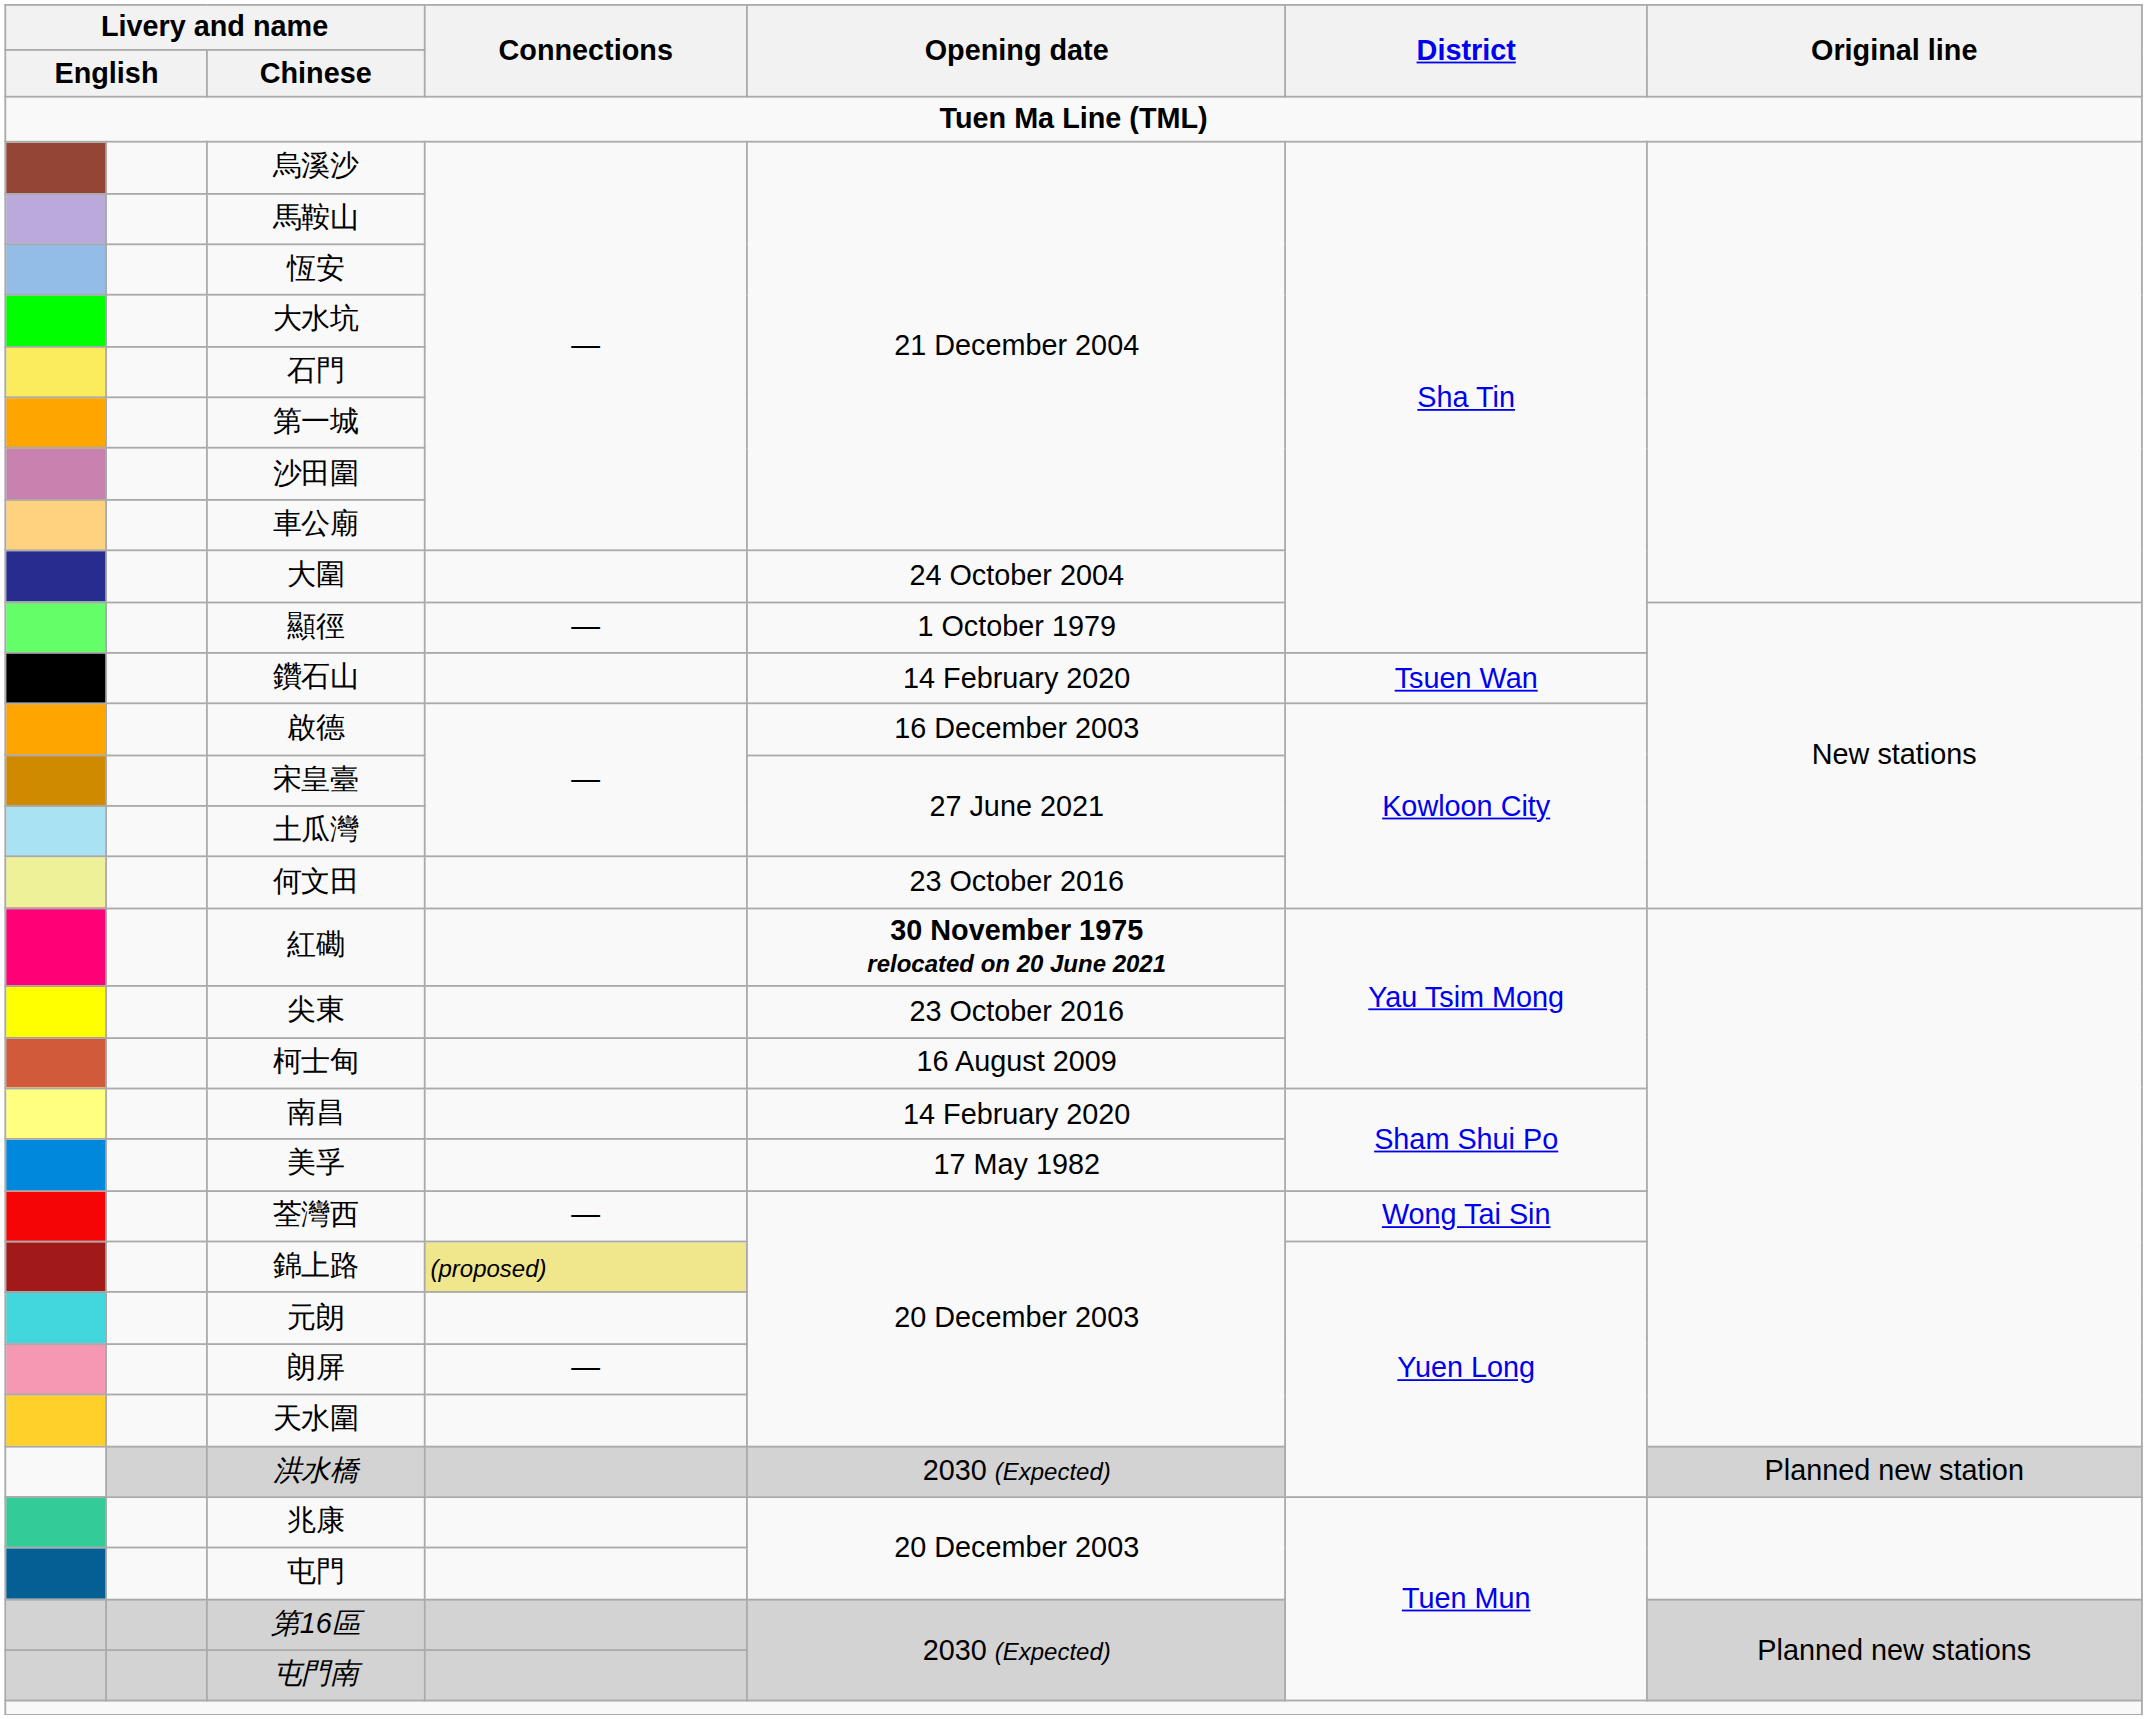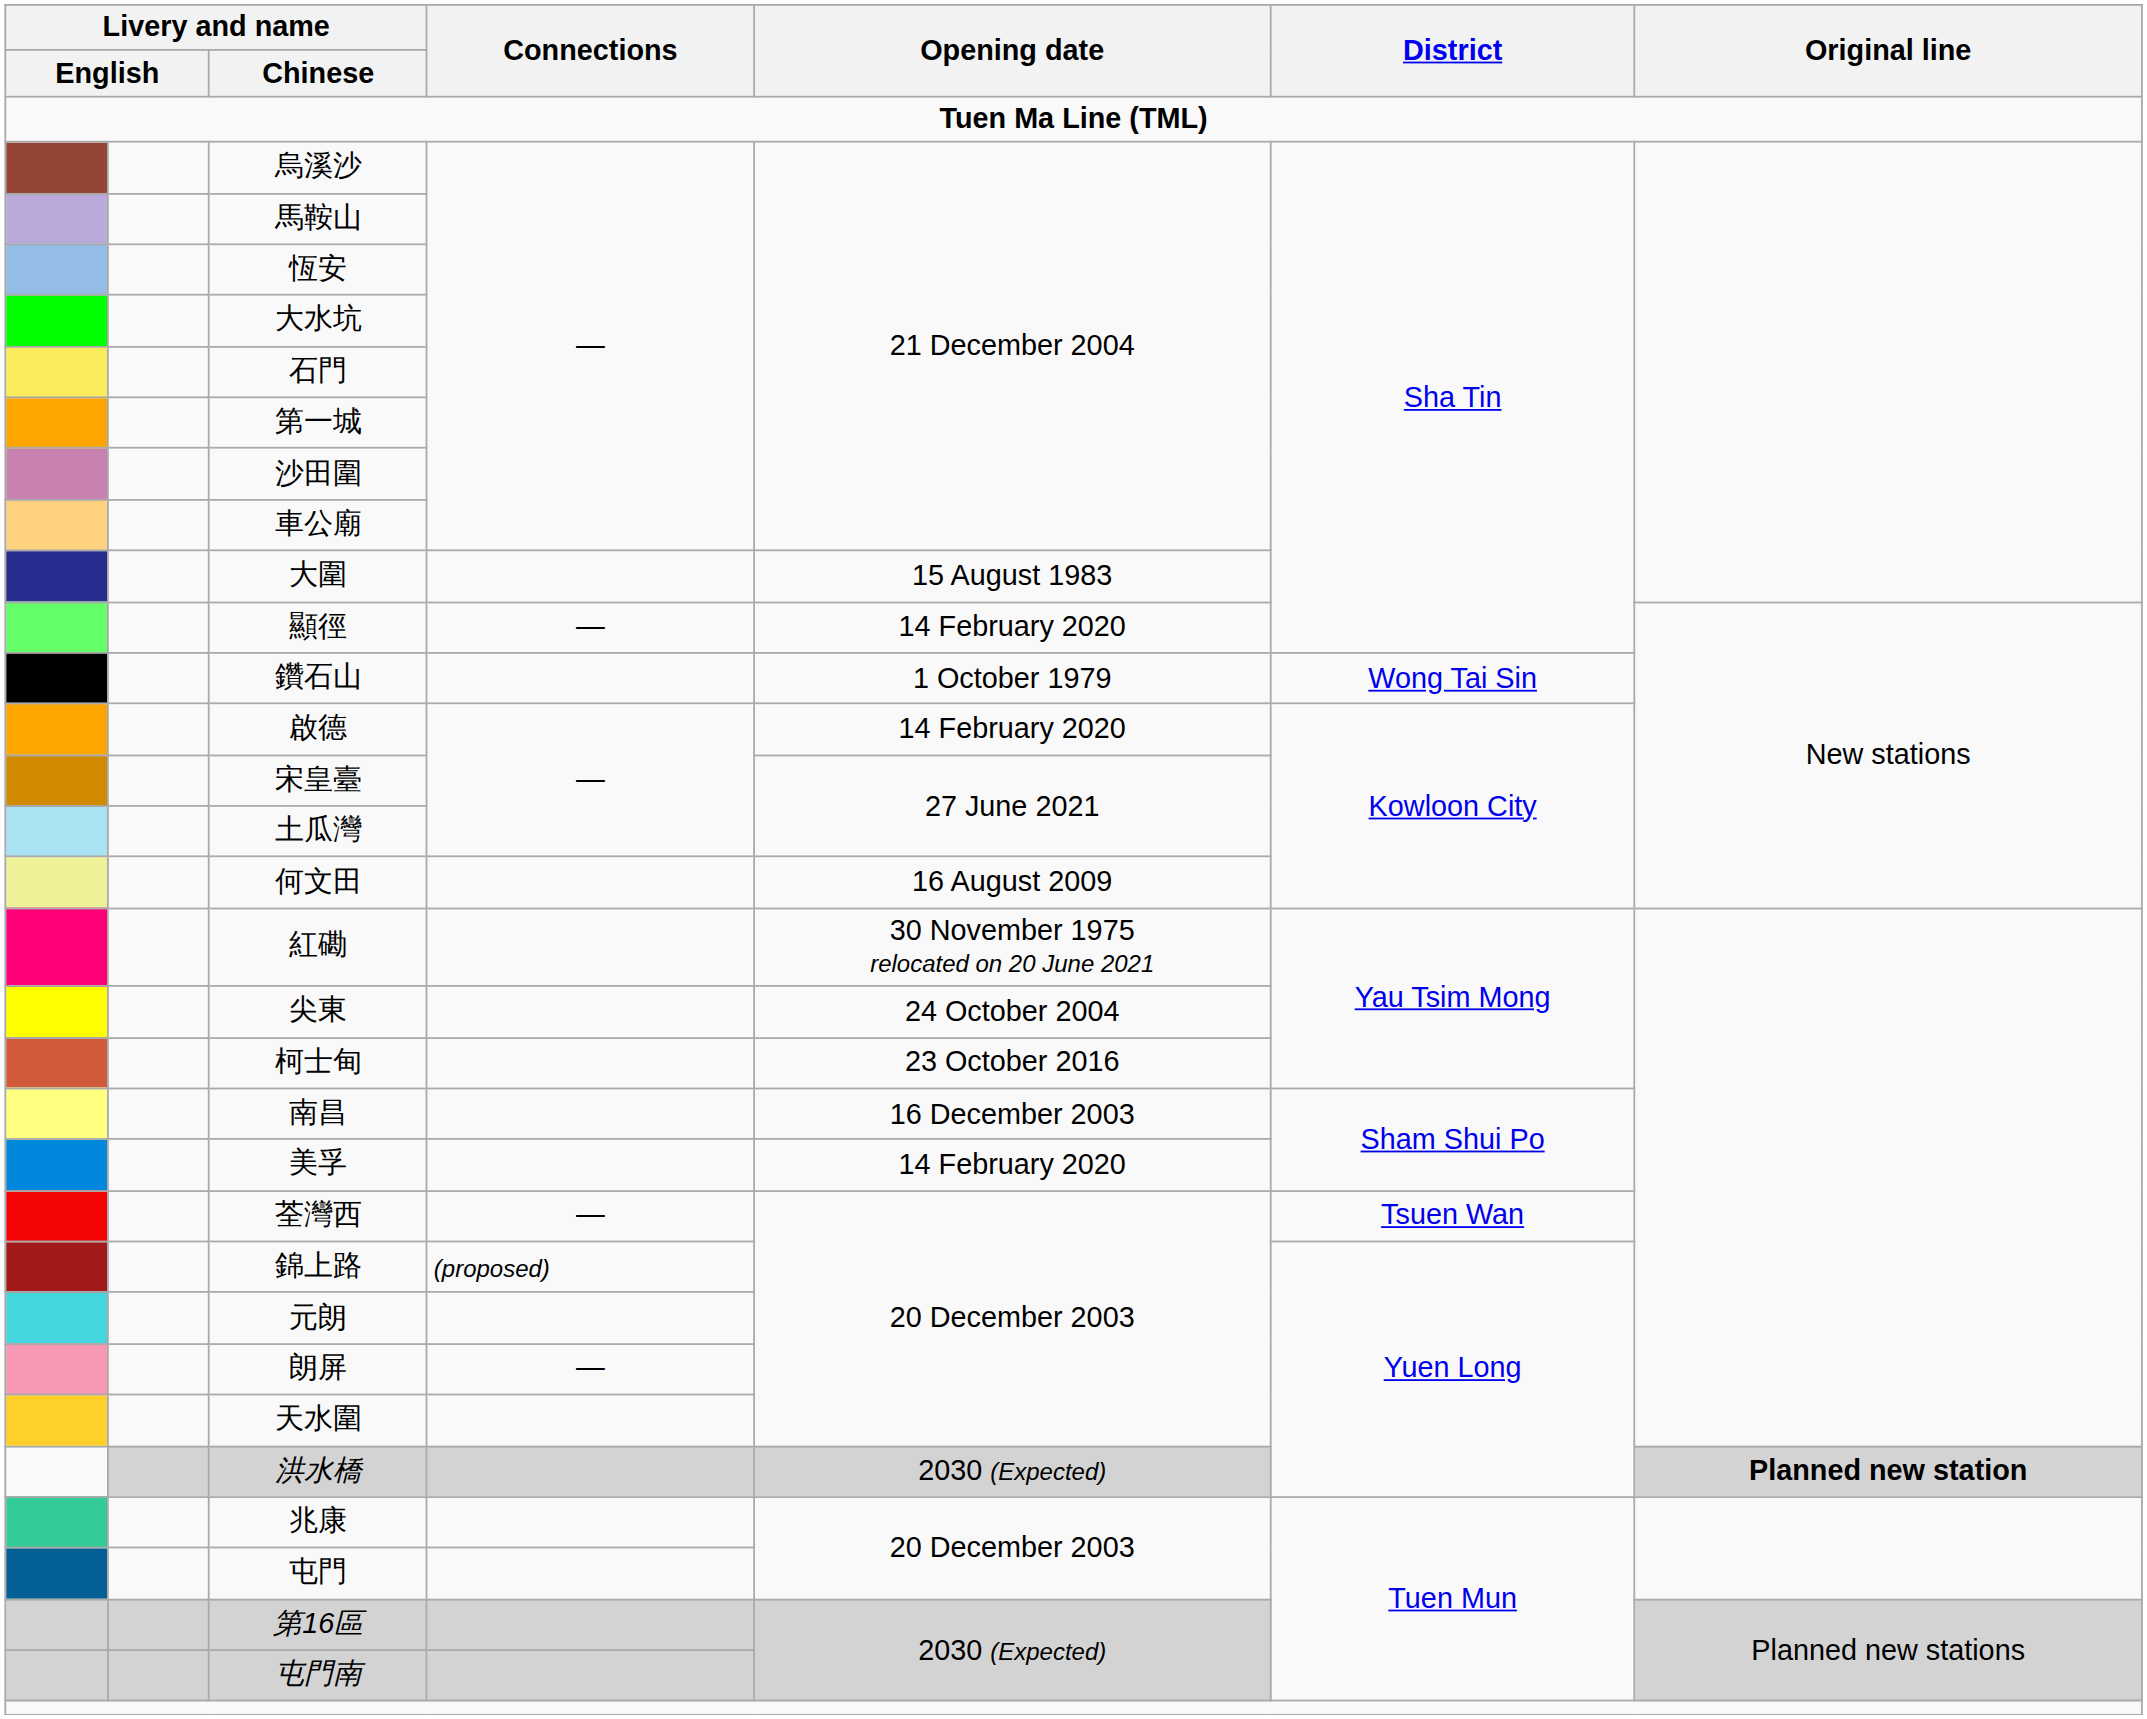(1017, 575) 24 October 2004 -> (1012, 575) 15 August 1983
(1017, 626) 1 October 1979 -> (1012, 626) 14 February 2020
(1017, 677) 14 February 2020 -> (1012, 677) 1 October 1979
(1466, 677) Tsuen Wan -> (1453, 677) Wong Tai Sin
(1017, 728) 16 December 2003 -> (1012, 728) 14 February 2020
(1017, 882) 23 October 2016 -> (1012, 882) 16 August 2009
(1017, 946) bold -> (1012, 946) normal
(1017, 1011) 23 October 2016 -> (1012, 1011) 24 October 2004
(1017, 1062) 16 August 2009 -> (1012, 1062) 23 October 2016
(1017, 1113) 14 February 2020 -> (1012, 1113) 16 December 2003
(1017, 1164) 17 May 1982 -> (1012, 1164) 14 February 2020
(1466, 1215) Wong Tai Sin -> (1453, 1215) Tsuen Wan
(488, 1266) khaki background -> (492, 1266) no background
(1894, 1470) normal -> (1888, 1470) bold
